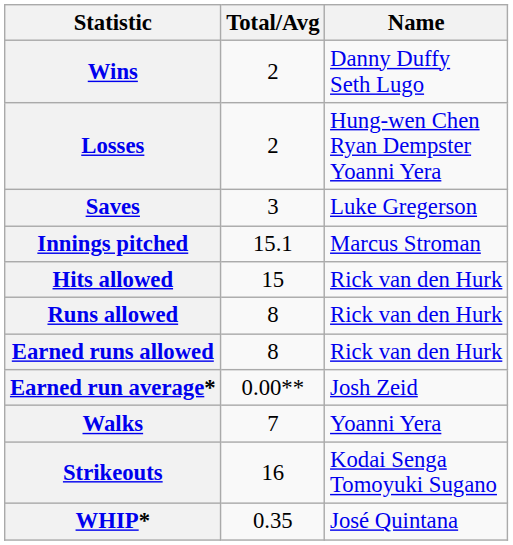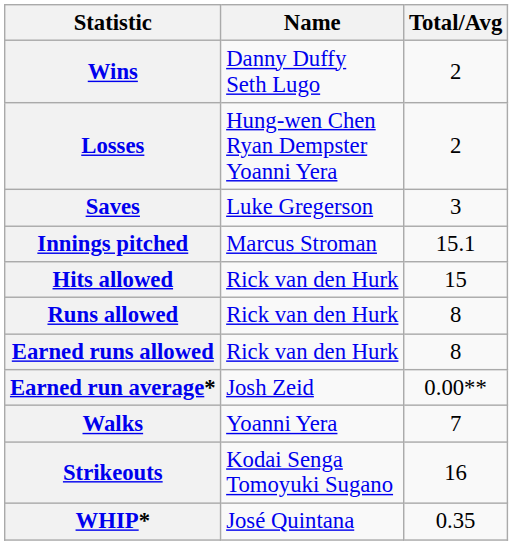columns swapped: (416, 22) <-> (273, 22)
